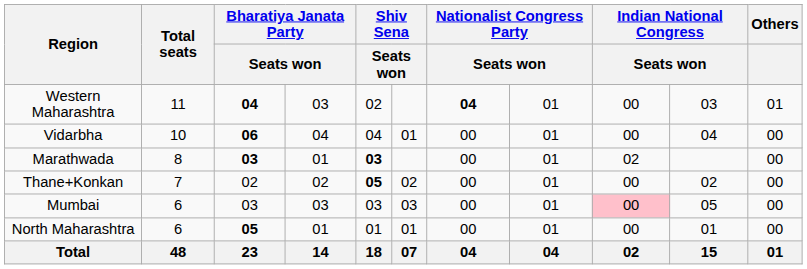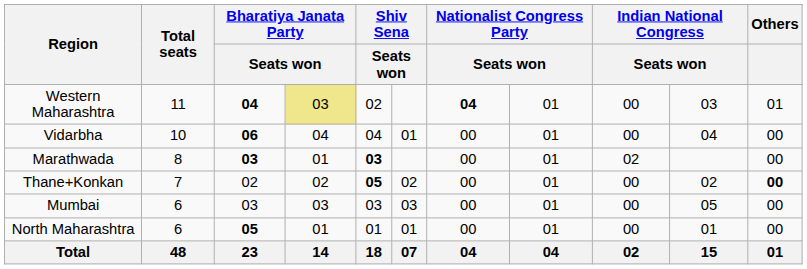(321, 104) no background -> (321, 104) khaki background
(775, 182) normal -> (775, 182) bold
(631, 205) pink background -> (631, 205) no background
